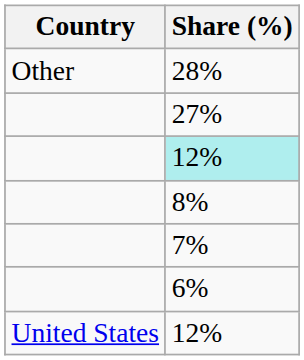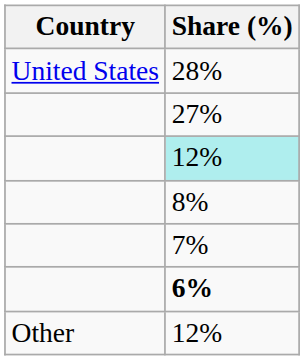(43, 70) Other -> (85, 70) United States
(190, 288) normal -> (192, 288) bold
(85, 332) United States -> (43, 332) Other
